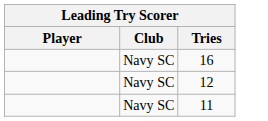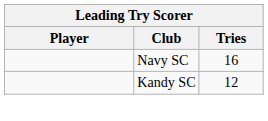(149, 82) Navy SC -> (166, 82) Kandy SC
- row: (207, 104)
